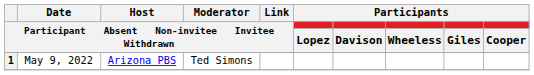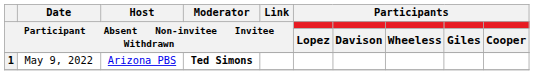(222, 61) normal -> (222, 61) bold
